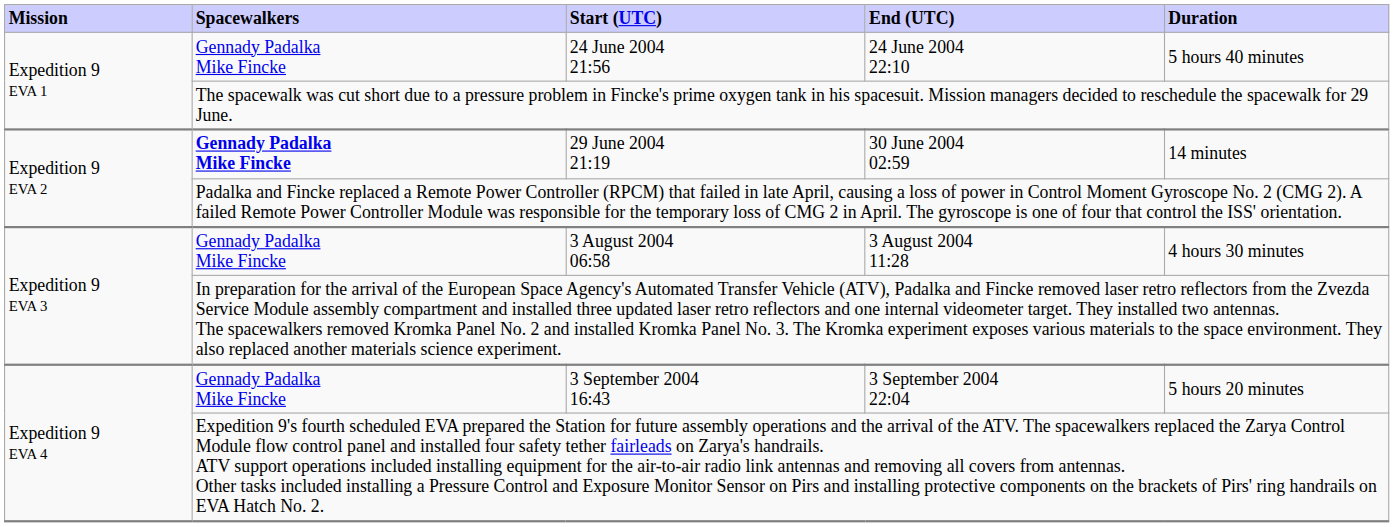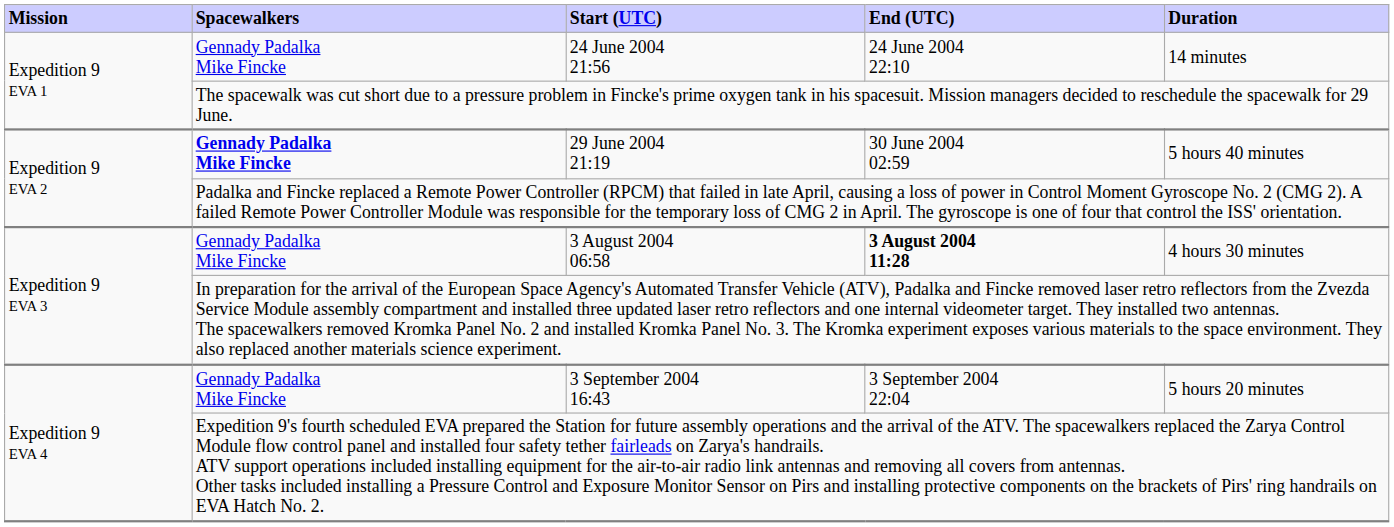(1236, 56) 5 hours 40 minutes -> (1208, 56) 14 minutes
(1208, 154) 14 minutes -> (1236, 154) 5 hours 40 minutes
(921, 251) normal -> (922, 251) bold
